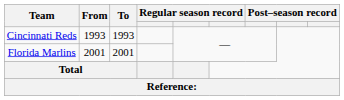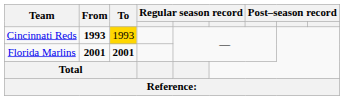(95, 35) normal -> (95, 35) bold
(123, 35) no background -> (123, 35) gold background
(95, 52) normal -> (95, 52) bold
(123, 52) normal -> (123, 52) bold
